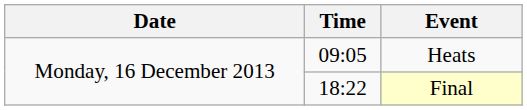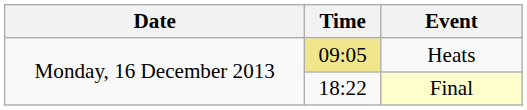(343, 54) no background -> (343, 54) khaki background
